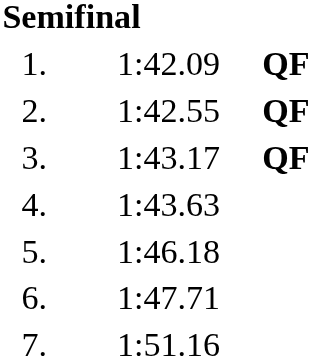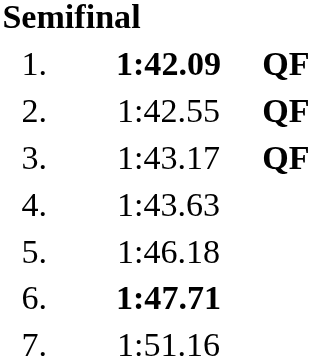(169, 63) normal -> (169, 63) bold
(169, 298) normal -> (169, 298) bold
